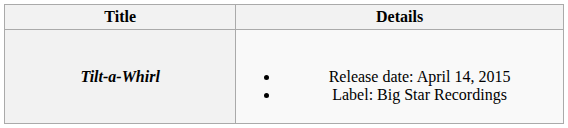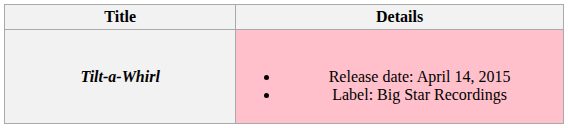(400, 86) no background -> (400, 86) pink background
